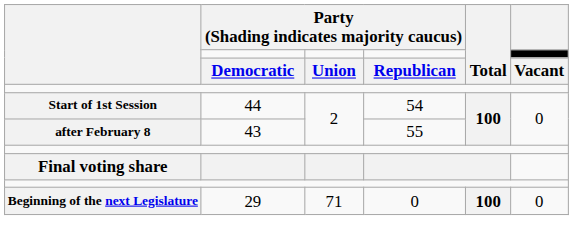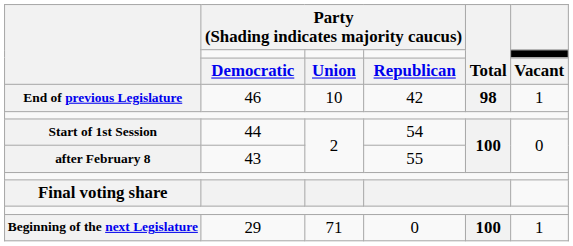+ row: (103, 97)
(539, 200) 0 -> (539, 227) 1
